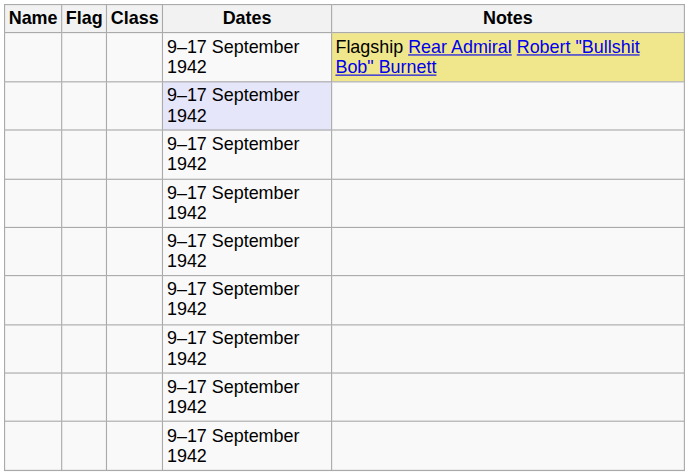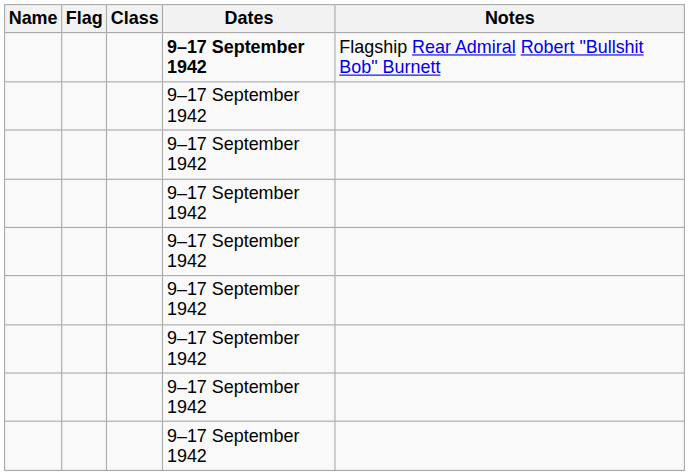(233, 57) normal -> (236, 57) bold
(488, 57) khaki background -> (491, 57) no background
(233, 105) lavender background -> (233, 105) no background
